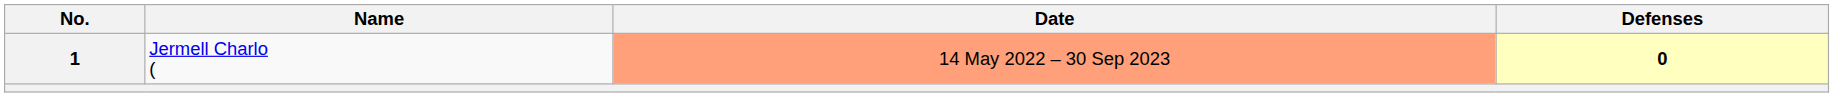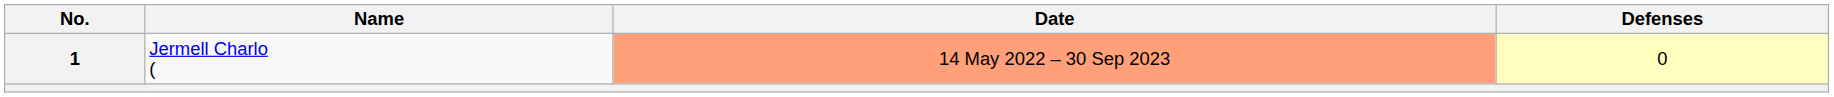(1662, 58) bold -> (1662, 58) normal
